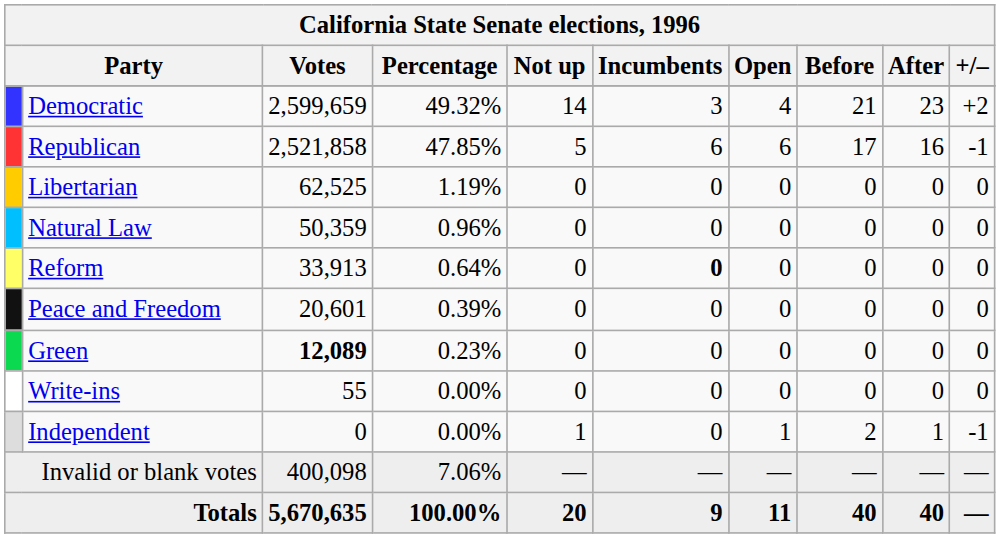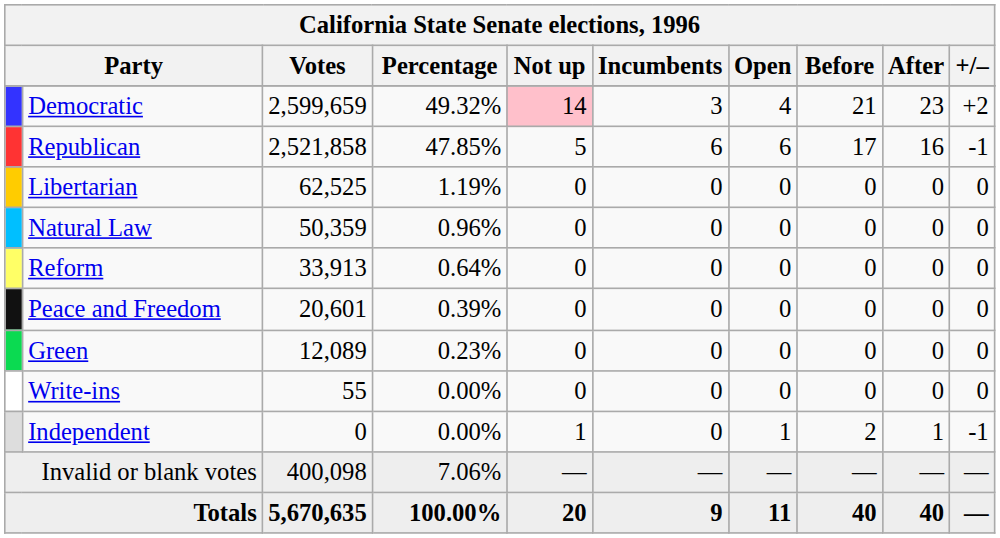(574, 106) no background -> (574, 106) pink background
(716, 268) bold -> (716, 268) normal
(333, 349) bold -> (333, 349) normal
